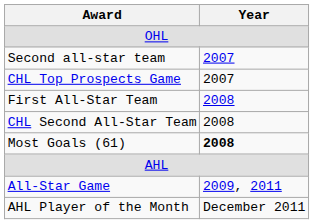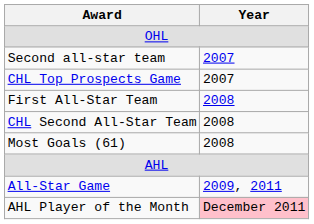(219, 144) bold -> (219, 144) normal
(254, 208) no background -> (254, 208) pink background
